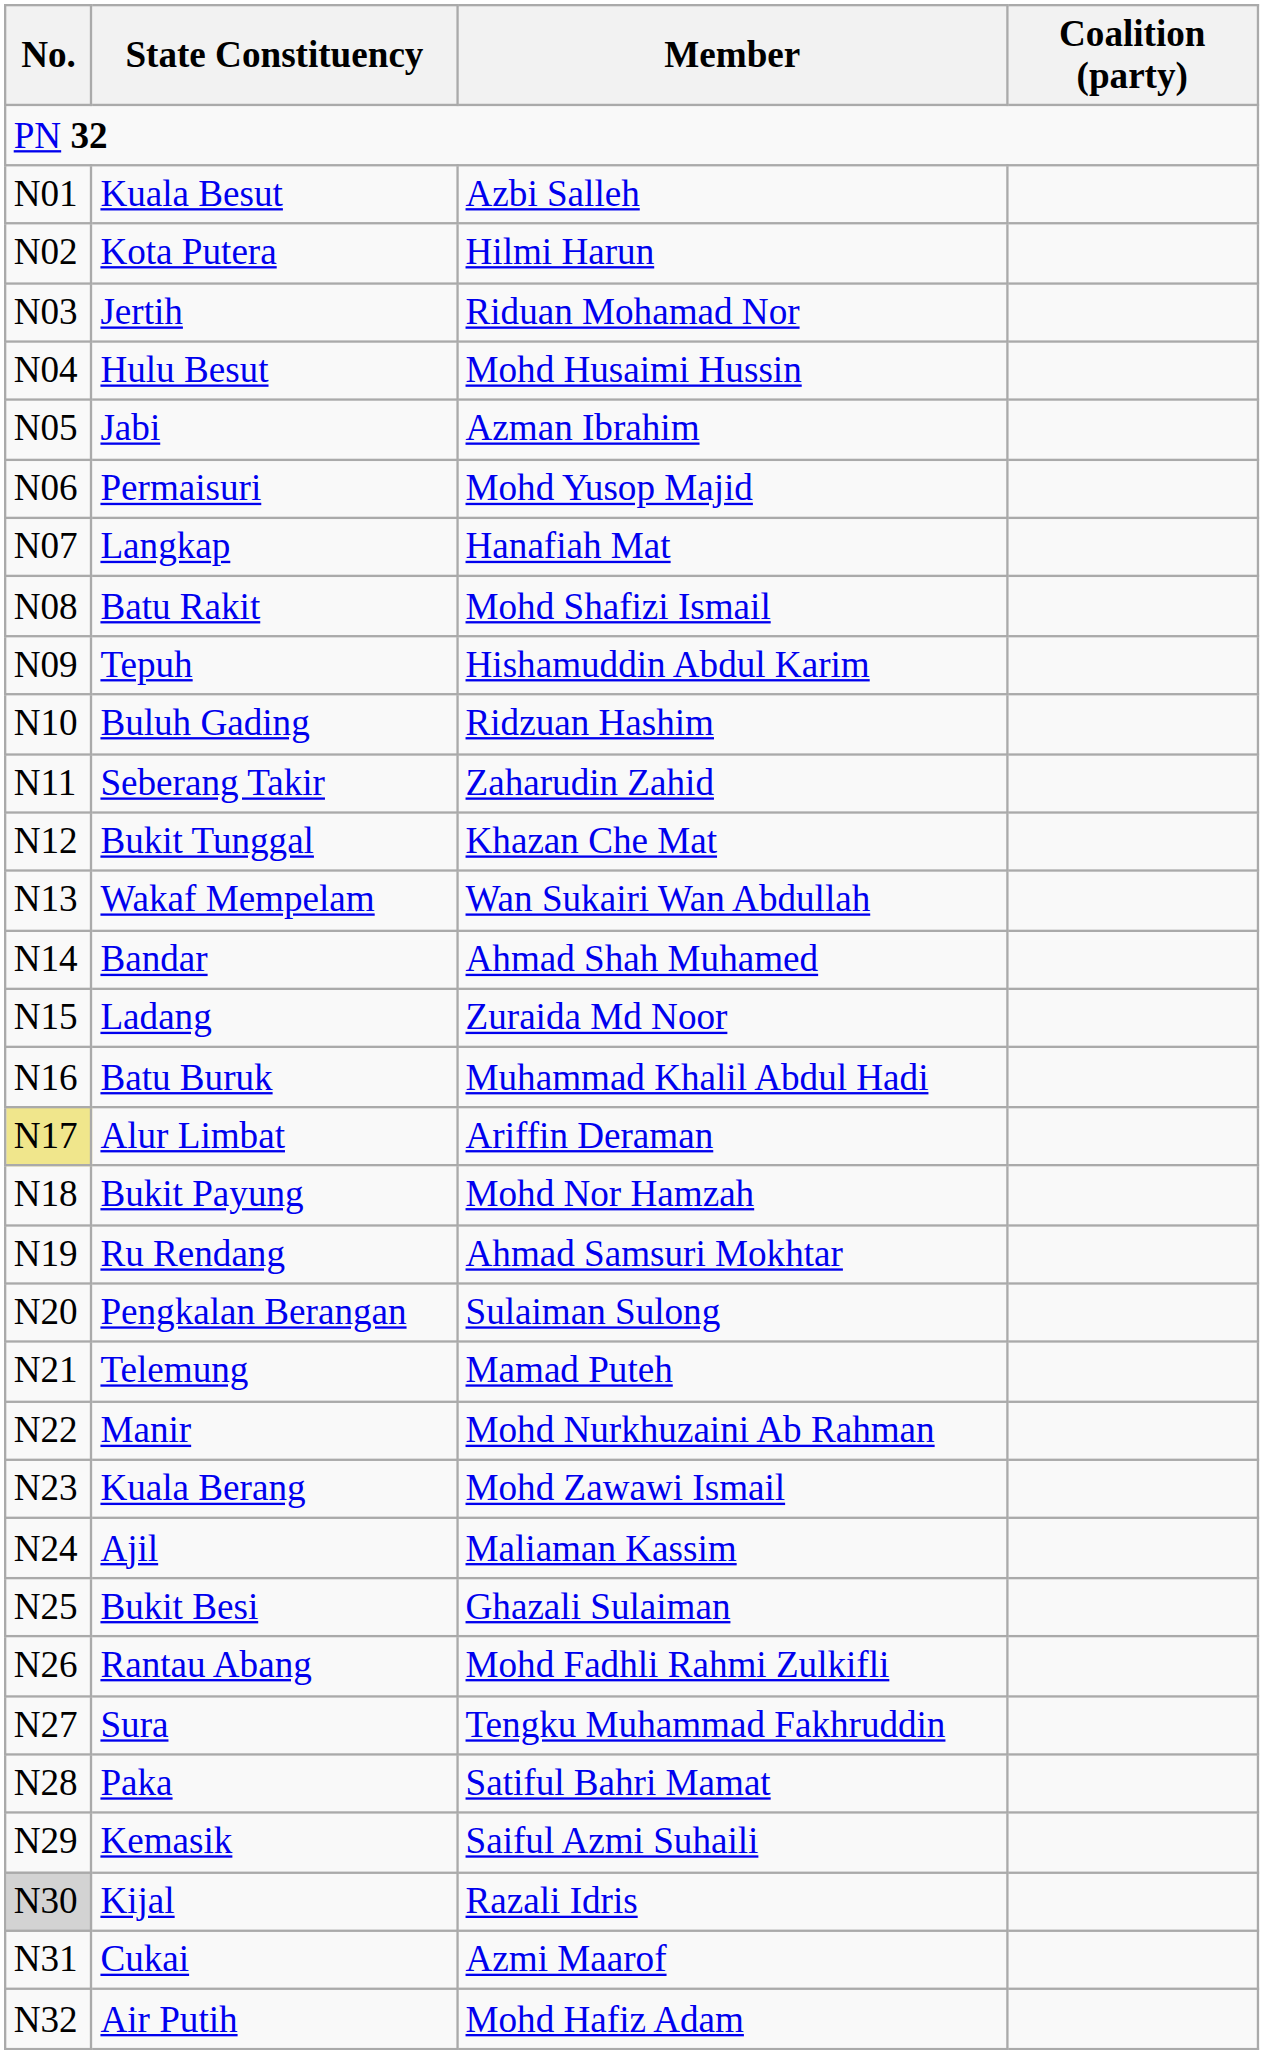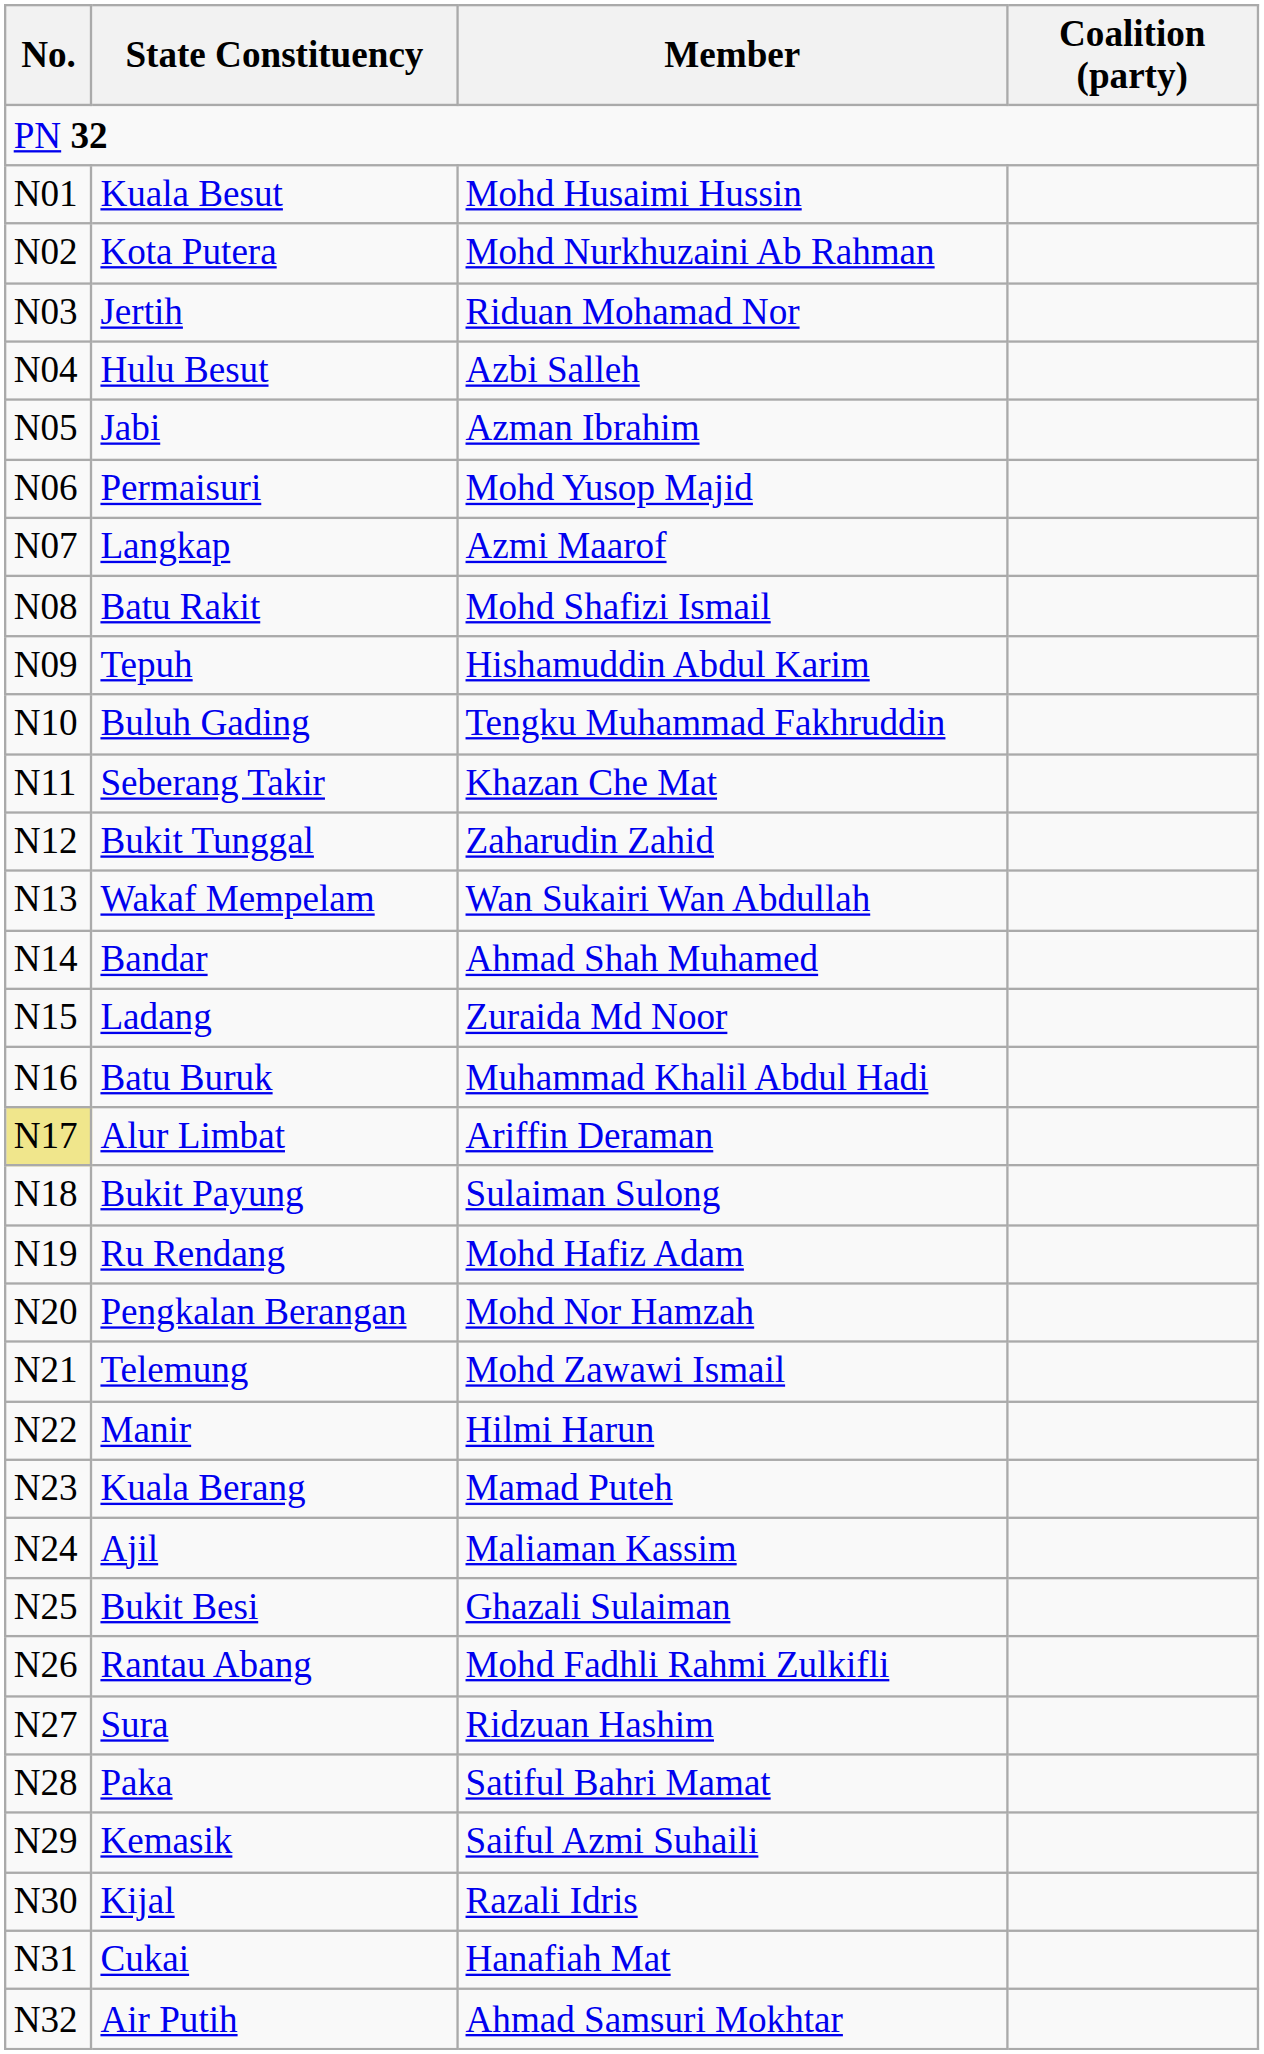(553, 193) Azbi Salleh -> (634, 193) Mohd Husaimi Hussin
(560, 252) Hilmi Harun -> (700, 252) Mohd Nurkhuzaini Ab Rahman
(634, 370) Mohd Husaimi Hussin -> (553, 370) Azbi Salleh
(568, 546) Hanafiah Mat -> (566, 546) Azmi Maarof
(590, 723) Ridzuan Hashim -> (705, 723) Tengku Muhammad Fakhruddin
(590, 782) Zaharudin Zahid -> (591, 782) Khazan Che Mat
(591, 841) Khazan Che Mat -> (590, 841) Zaharudin Zahid
(610, 1194) Mohd Nor Hamzah -> (593, 1194) Sulaiman Sulong
(654, 1253) Ahmad Samsuri Mokhtar -> (605, 1253) Mohd Hafiz Adam
(593, 1311) Sulaiman Sulong -> (610, 1311) Mohd Nor Hamzah
(569, 1370) Mamad Puteh -> (625, 1370) Mohd Zawawi Ismail
(700, 1429) Mohd Nurkhuzaini Ab Rahman -> (560, 1429) Hilmi Harun
(625, 1488) Mohd Zawawi Ismail -> (569, 1488) Mamad Puteh
(705, 1724) Tengku Muhammad Fakhruddin -> (590, 1724) Ridzuan Hashim
(46, 1900) lightgrey background -> (46, 1900) no background
(566, 1959) Azmi Maarof -> (568, 1959) Hanafiah Mat
(605, 2018) Mohd Hafiz Adam -> (654, 2018) Ahmad Samsuri Mokhtar
